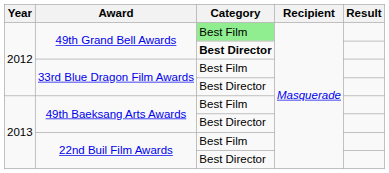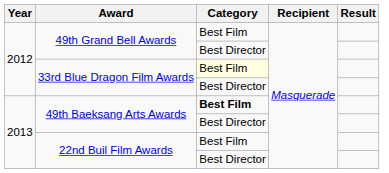(223, 31) lightgreen background -> (223, 31) no background
(235, 50) bold -> (233, 50) normal
(223, 68) no background -> (223, 68) lightyellow background
(223, 104) normal -> (225, 104) bold
